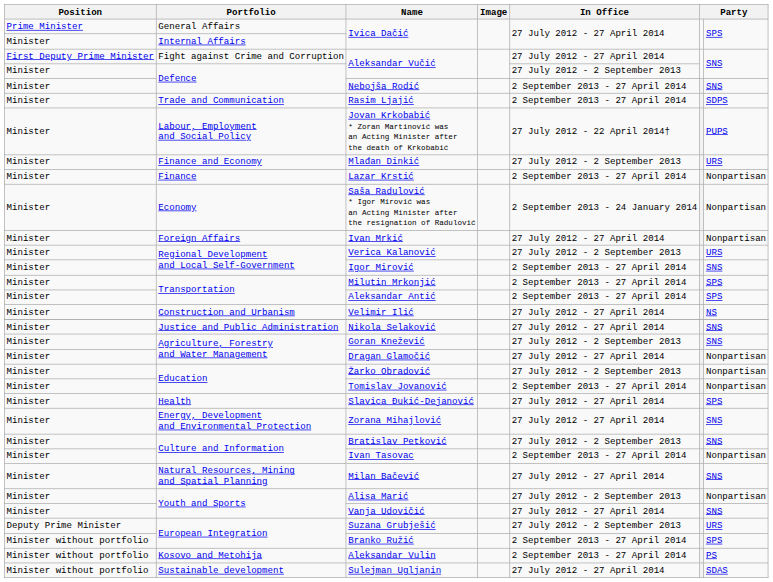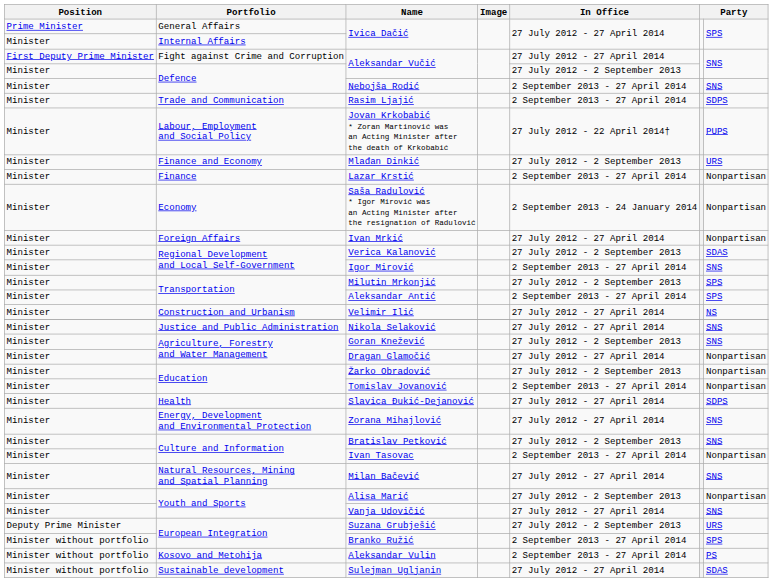(714, 253) URS -> (717, 253) SDAS
(599, 282) 2 September 2013 - 27 April 2014 -> (596, 282) 27 July 2012 - 2 September 2013
(714, 401) SPS -> (717, 401) SDPS
